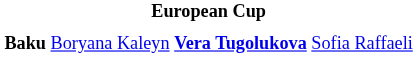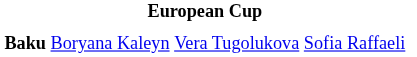(240, 43) bold -> (237, 43) normal
